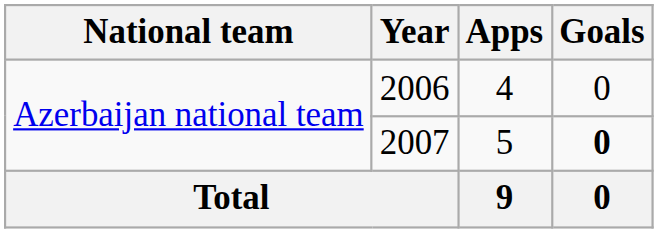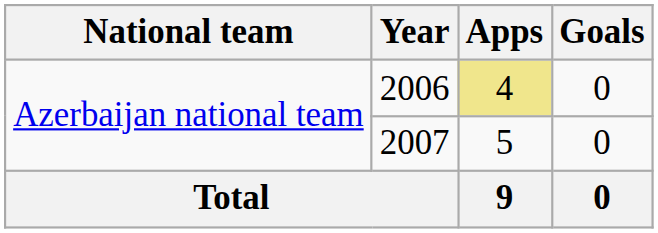(504, 87) no background -> (504, 87) khaki background
(602, 142) bold -> (602, 142) normal
